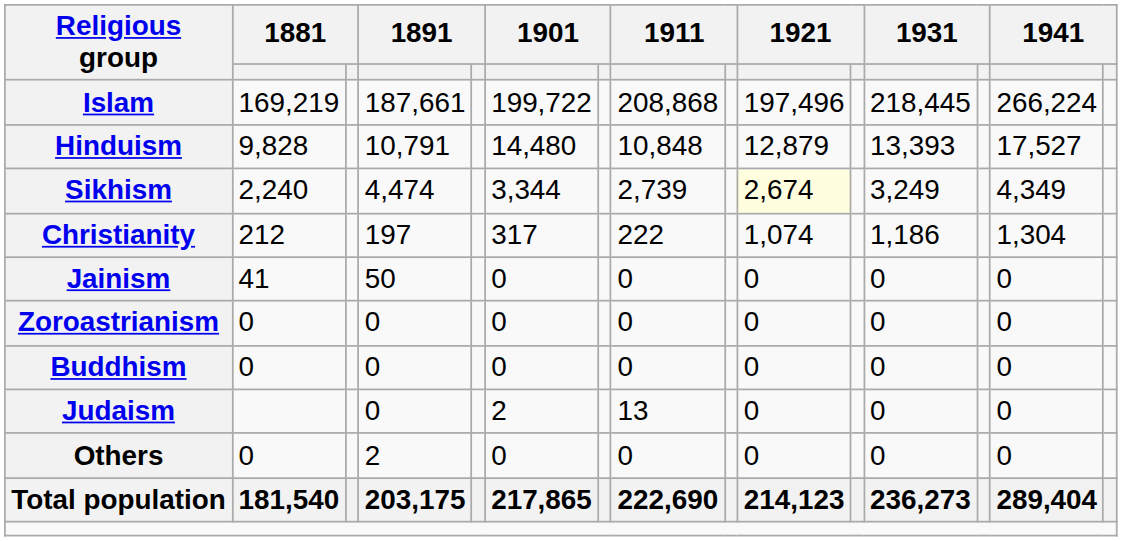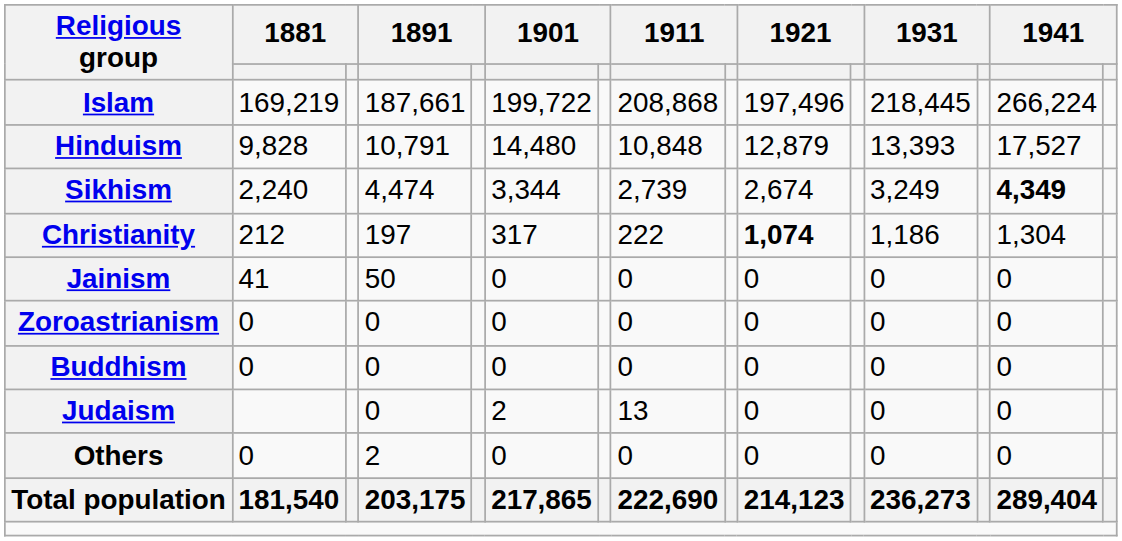(779, 190) lightyellow background -> (779, 190) no background
(1031, 190) normal -> (1031, 190) bold
(779, 234) normal -> (779, 234) bold
